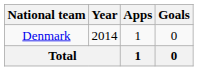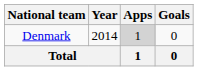(138, 35) no background -> (138, 35) lightgrey background
